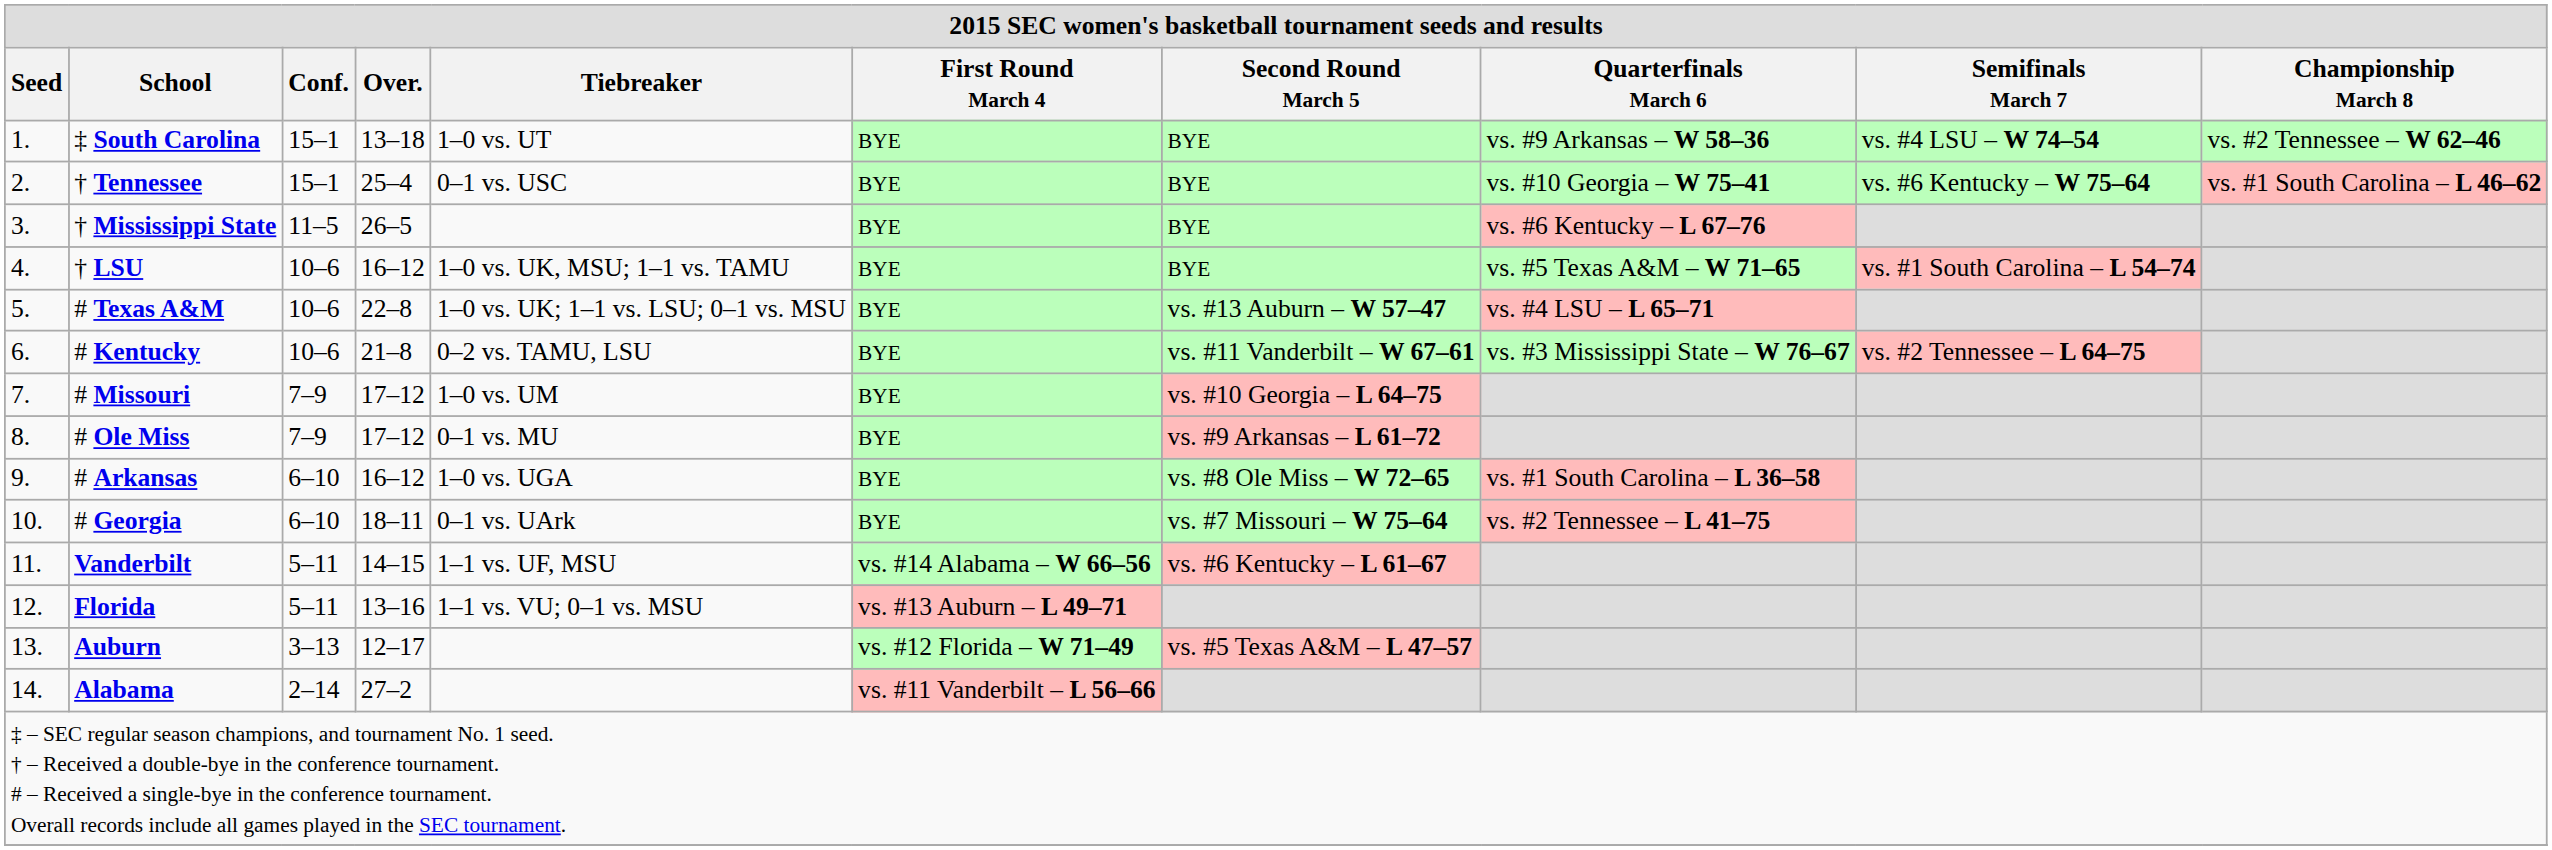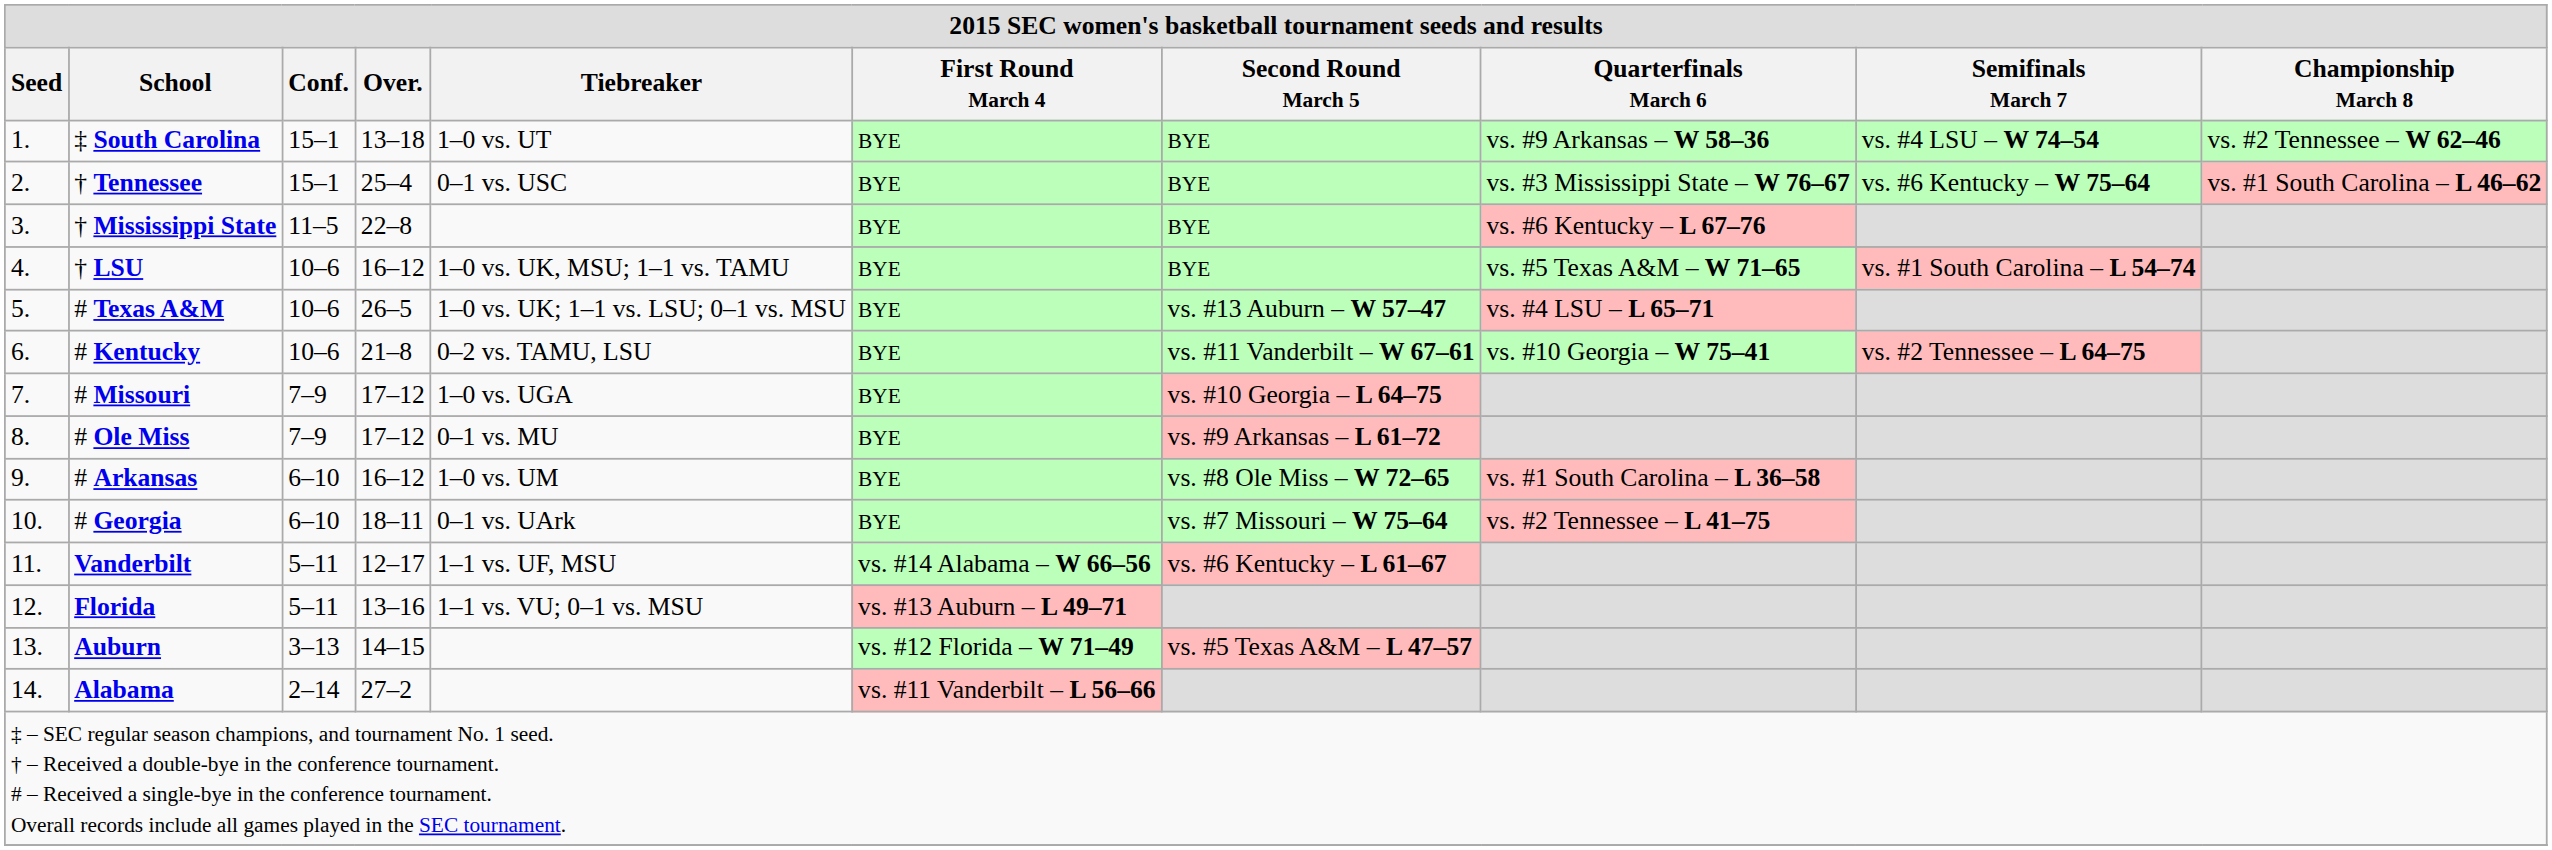(1628, 183) vs. #10 Georgia – W 75–41 -> (1668, 183) vs. #3 Mississippi State – W 76–67
(386, 225) 26–5 -> (386, 225) 22–8
(386, 309) 22–8 -> (386, 309) 26–5
(1668, 352) vs. #3 Mississippi State – W 76–67 -> (1628, 352) vs. #10 Georgia – W 75–41
(498, 394) 1–0 vs. UM -> (505, 394) 1–0 vs. UGA
(505, 479) 1–0 vs. UGA -> (498, 479) 1–0 vs. UM
(393, 563) 14–15 -> (393, 563) 12–17
(393, 648) 12–17 -> (393, 648) 14–15
